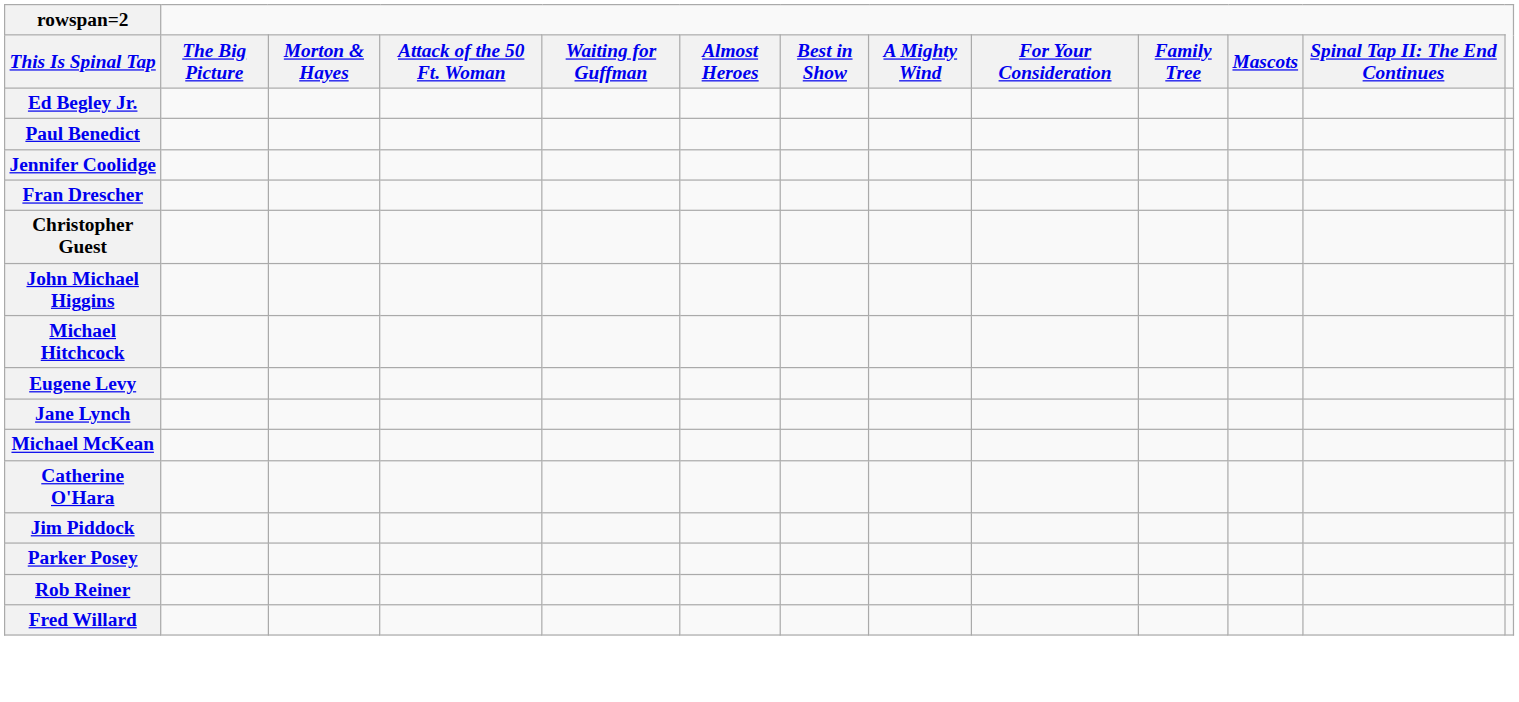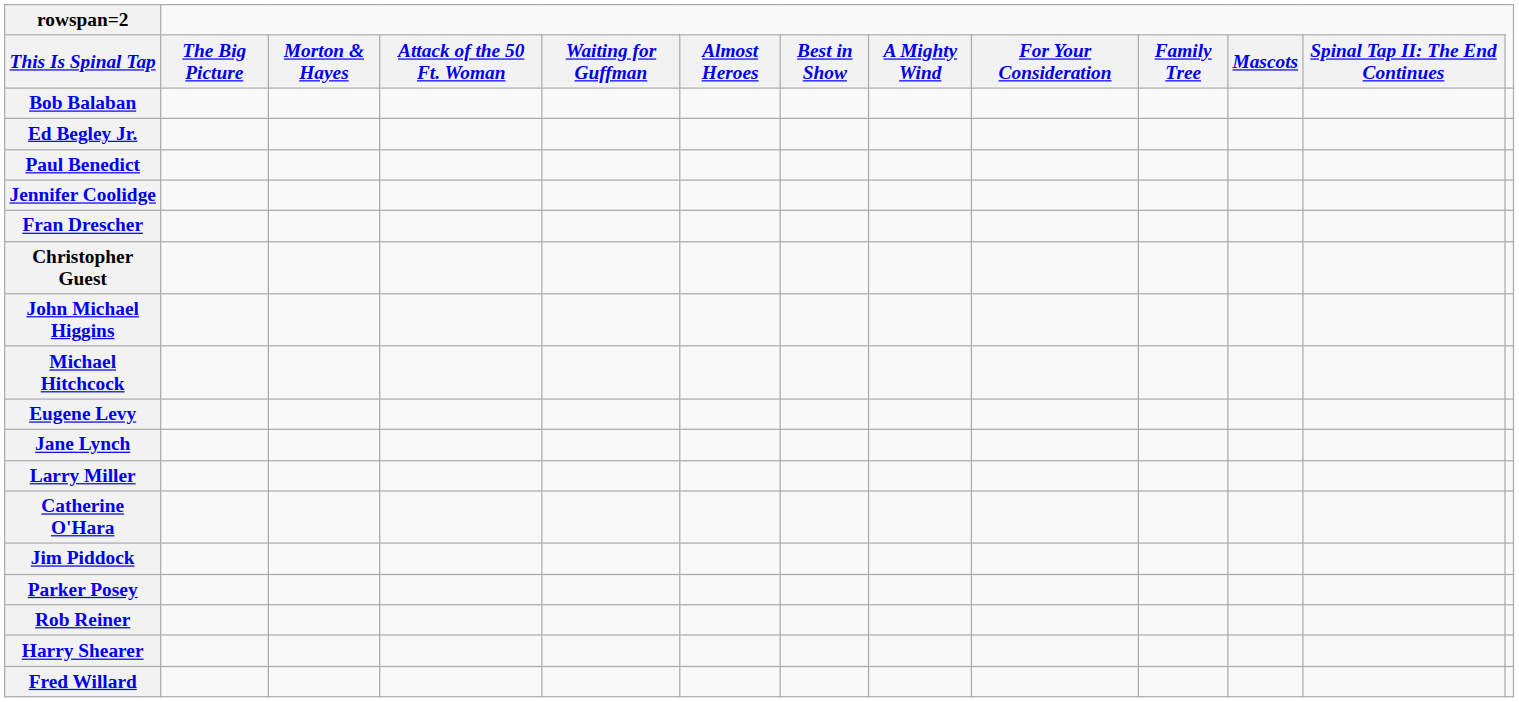+ row: (83, 103)
- row: (83, 444)
+ row: (83, 475)
+ row: (83, 650)
